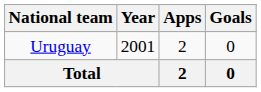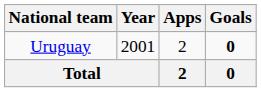(231, 45) normal -> (231, 45) bold
